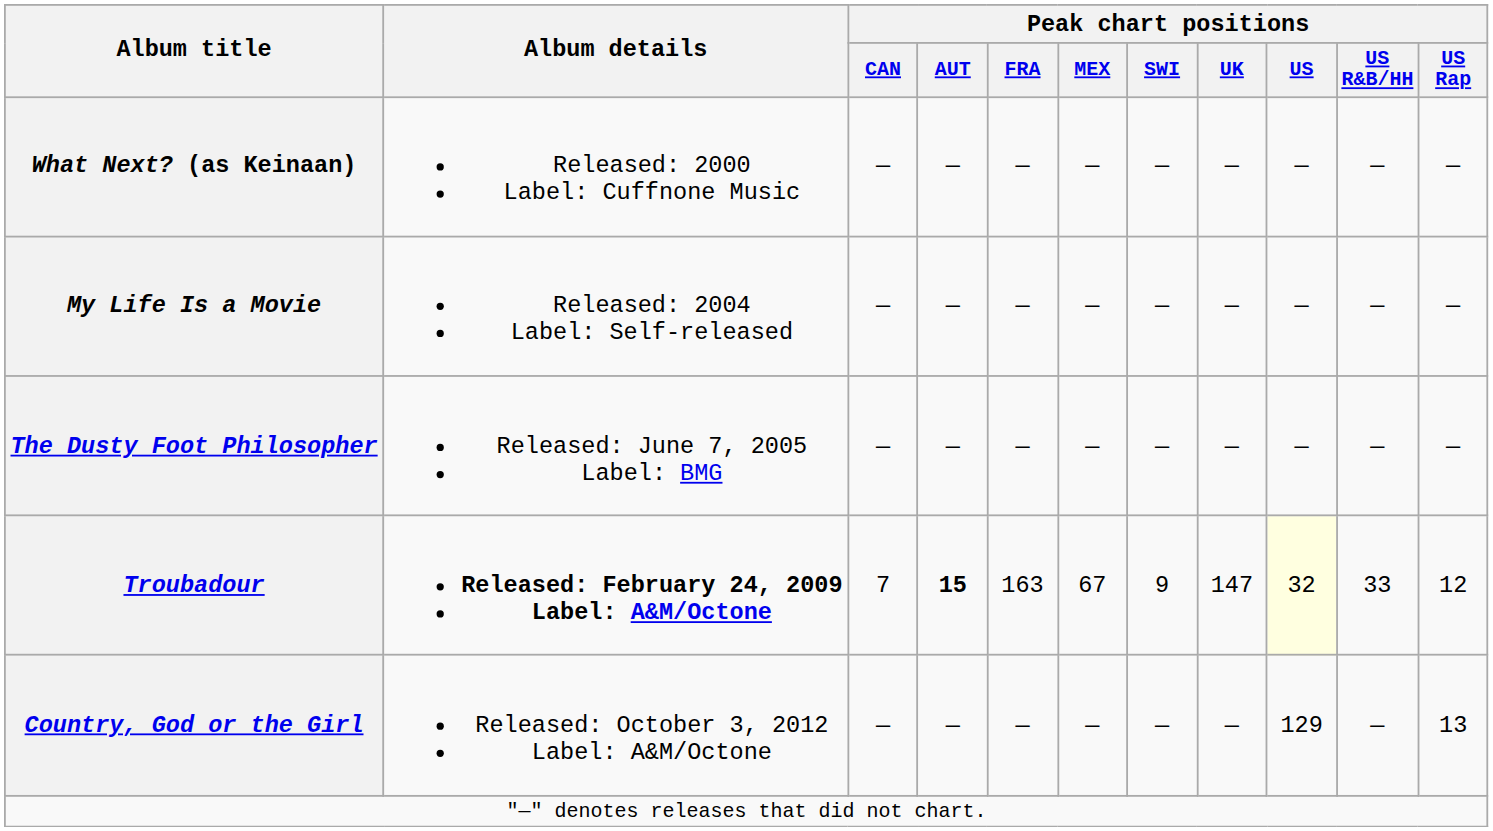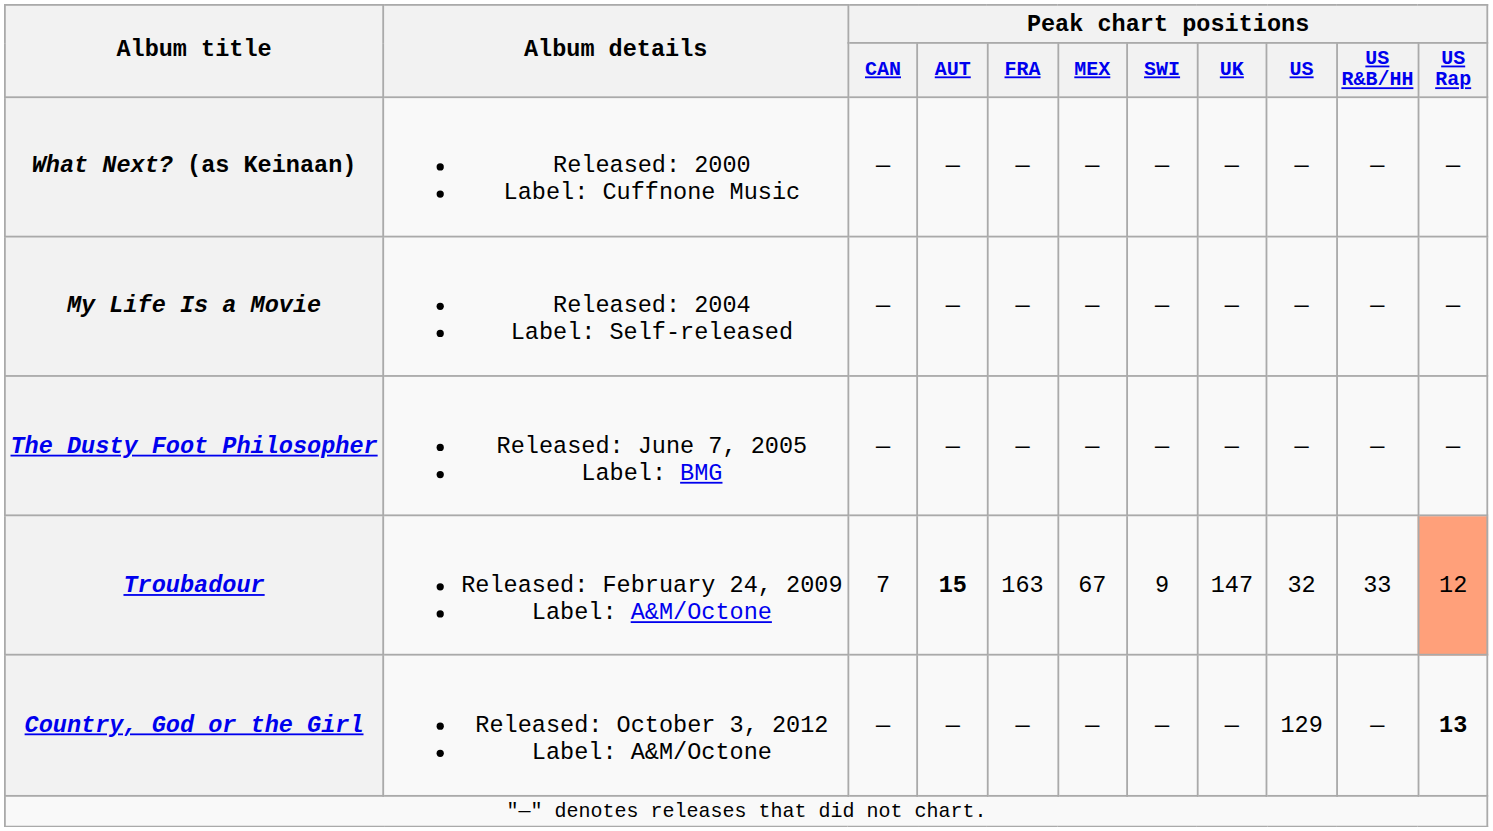(616, 599) bold -> (616, 599) normal
(1302, 585) lightyellow background -> (1302, 585) no background
(1453, 585) no background -> (1453, 585) lightsalmon background
(1453, 725) normal -> (1453, 725) bold
